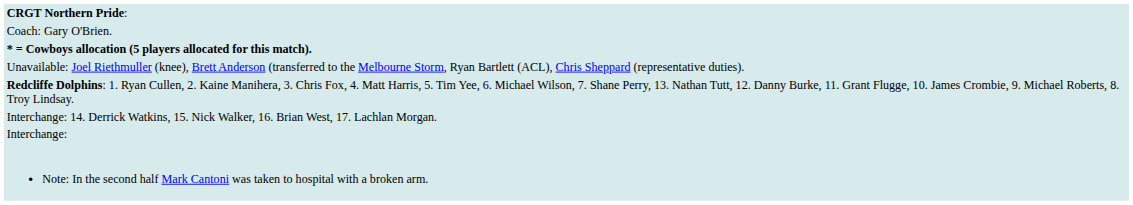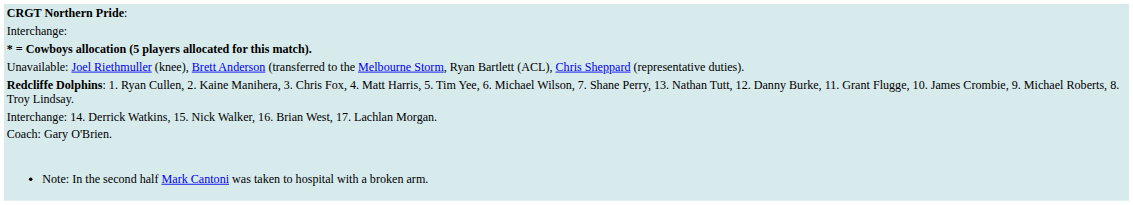(59, 31) Coach: Gary O'Brien. -> (37, 31) Interchange:
(37, 134) Interchange: -> (59, 134) Coach: Gary O'Brien.
